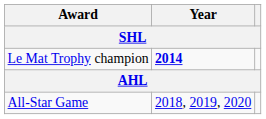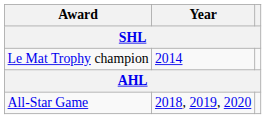(169, 59) bold -> (169, 59) normal
